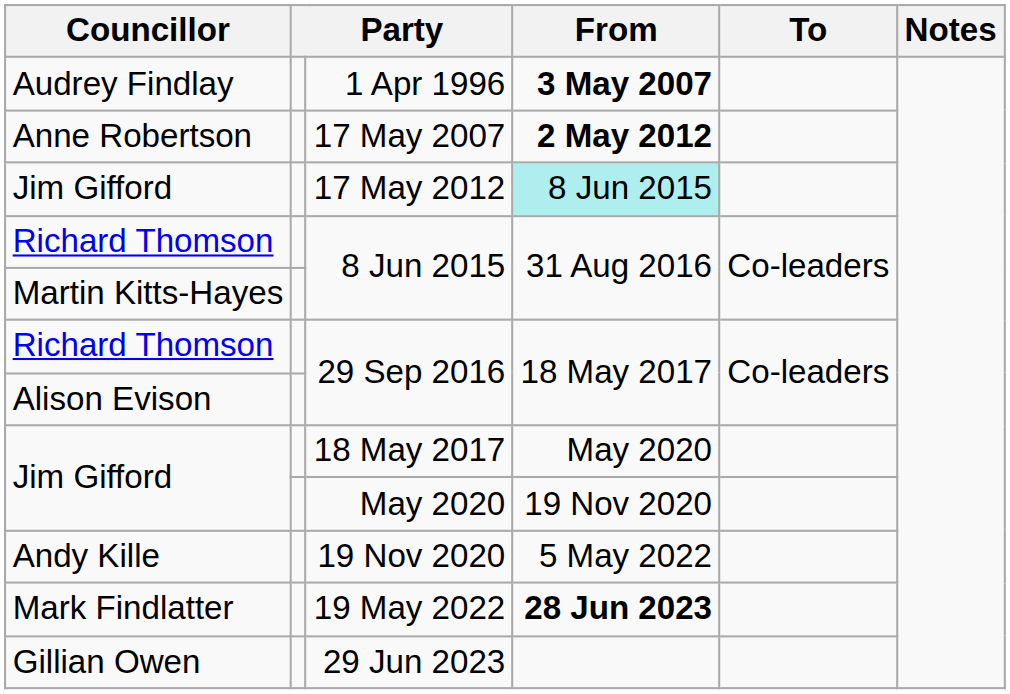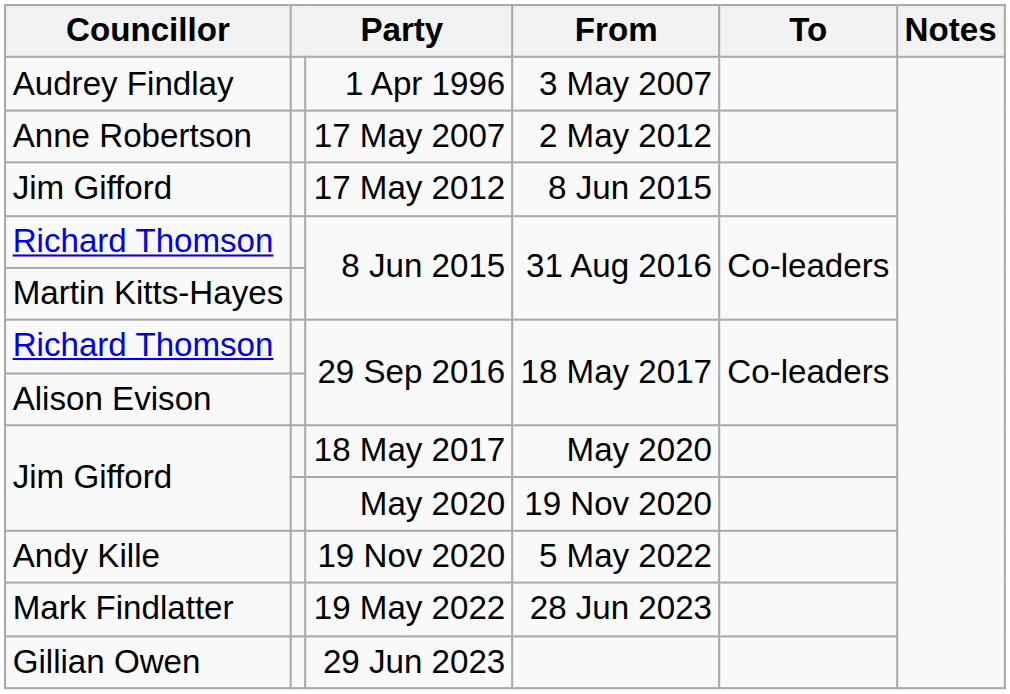(625, 83) bold -> (626, 83) normal
(625, 135) bold -> (626, 135) normal
(630, 188) paleturquoise background -> (630, 188) no background
(618, 608) bold -> (621, 608) normal
